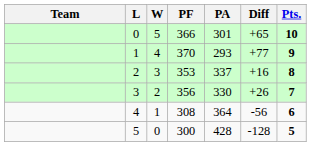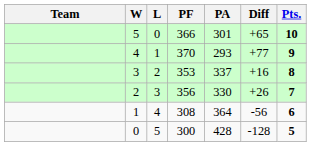columns swapped: (157, 14) <-> (136, 14)
